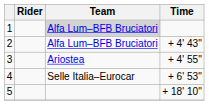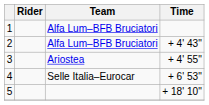(102, 28) lightgrey background -> (102, 28) no background
